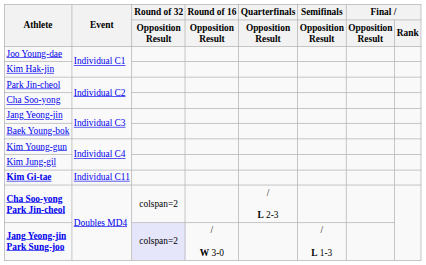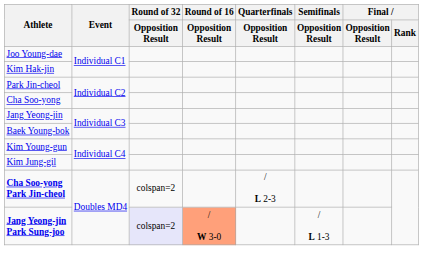- row: (29, 178)
(212, 242) no background -> (209, 226) lightsalmon background
